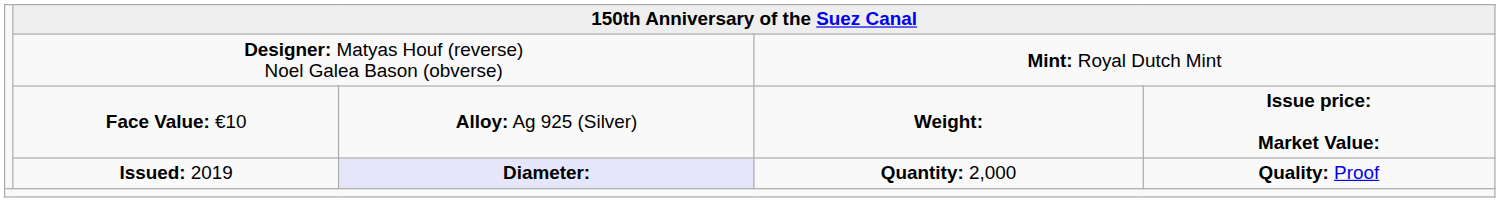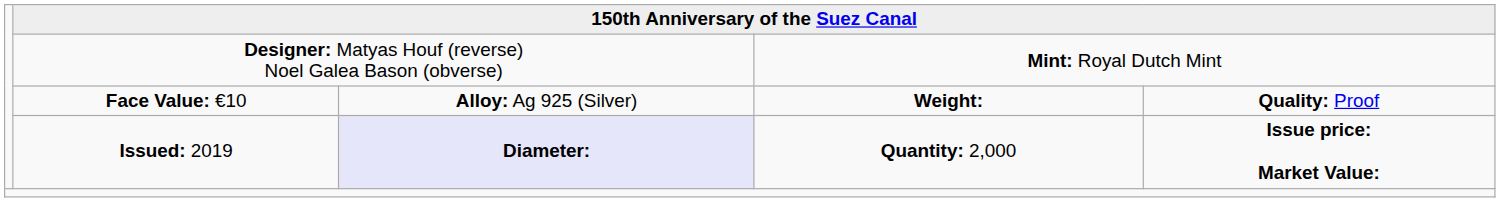(1319, 121) Issue price: Market Value: -> (1319, 100) Quality: Proof
(1319, 173) Quality: Proof -> (1319, 151) Issue price: Market Value:
